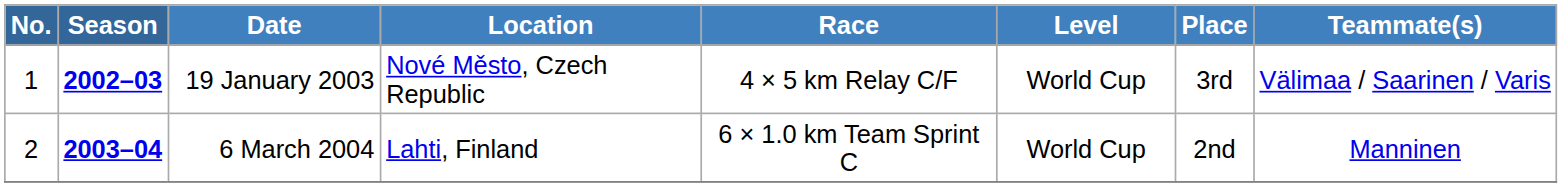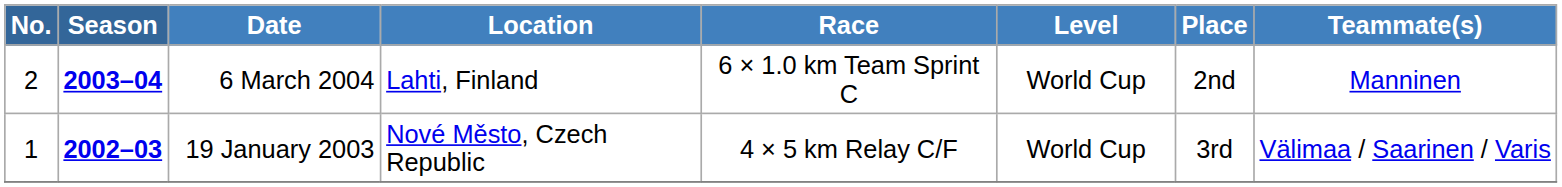rows swapped: (280, 79) <-> (297, 148)
